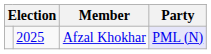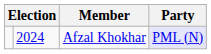(30, 37) 2025 -> (30, 37) 2024
